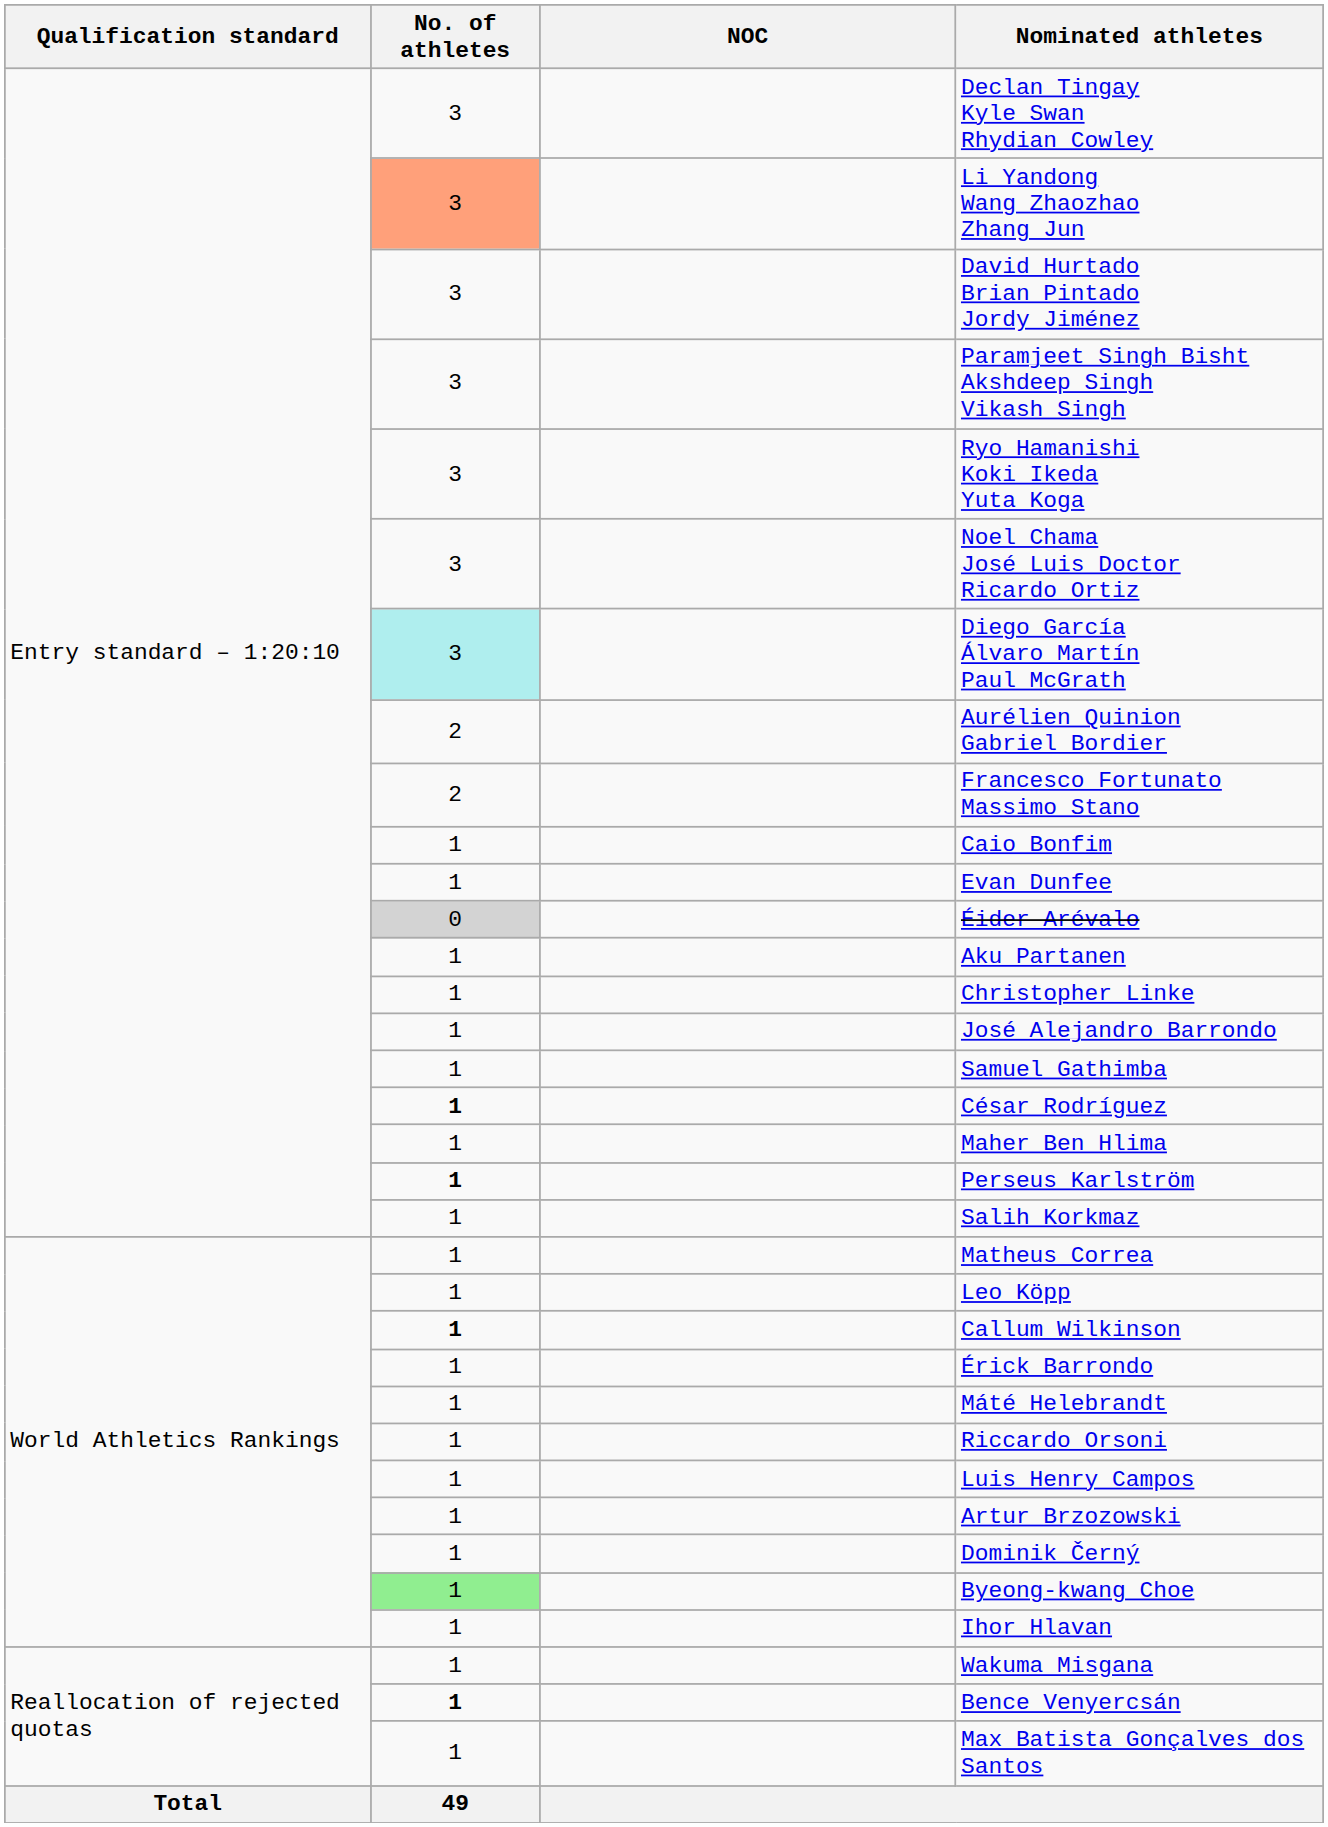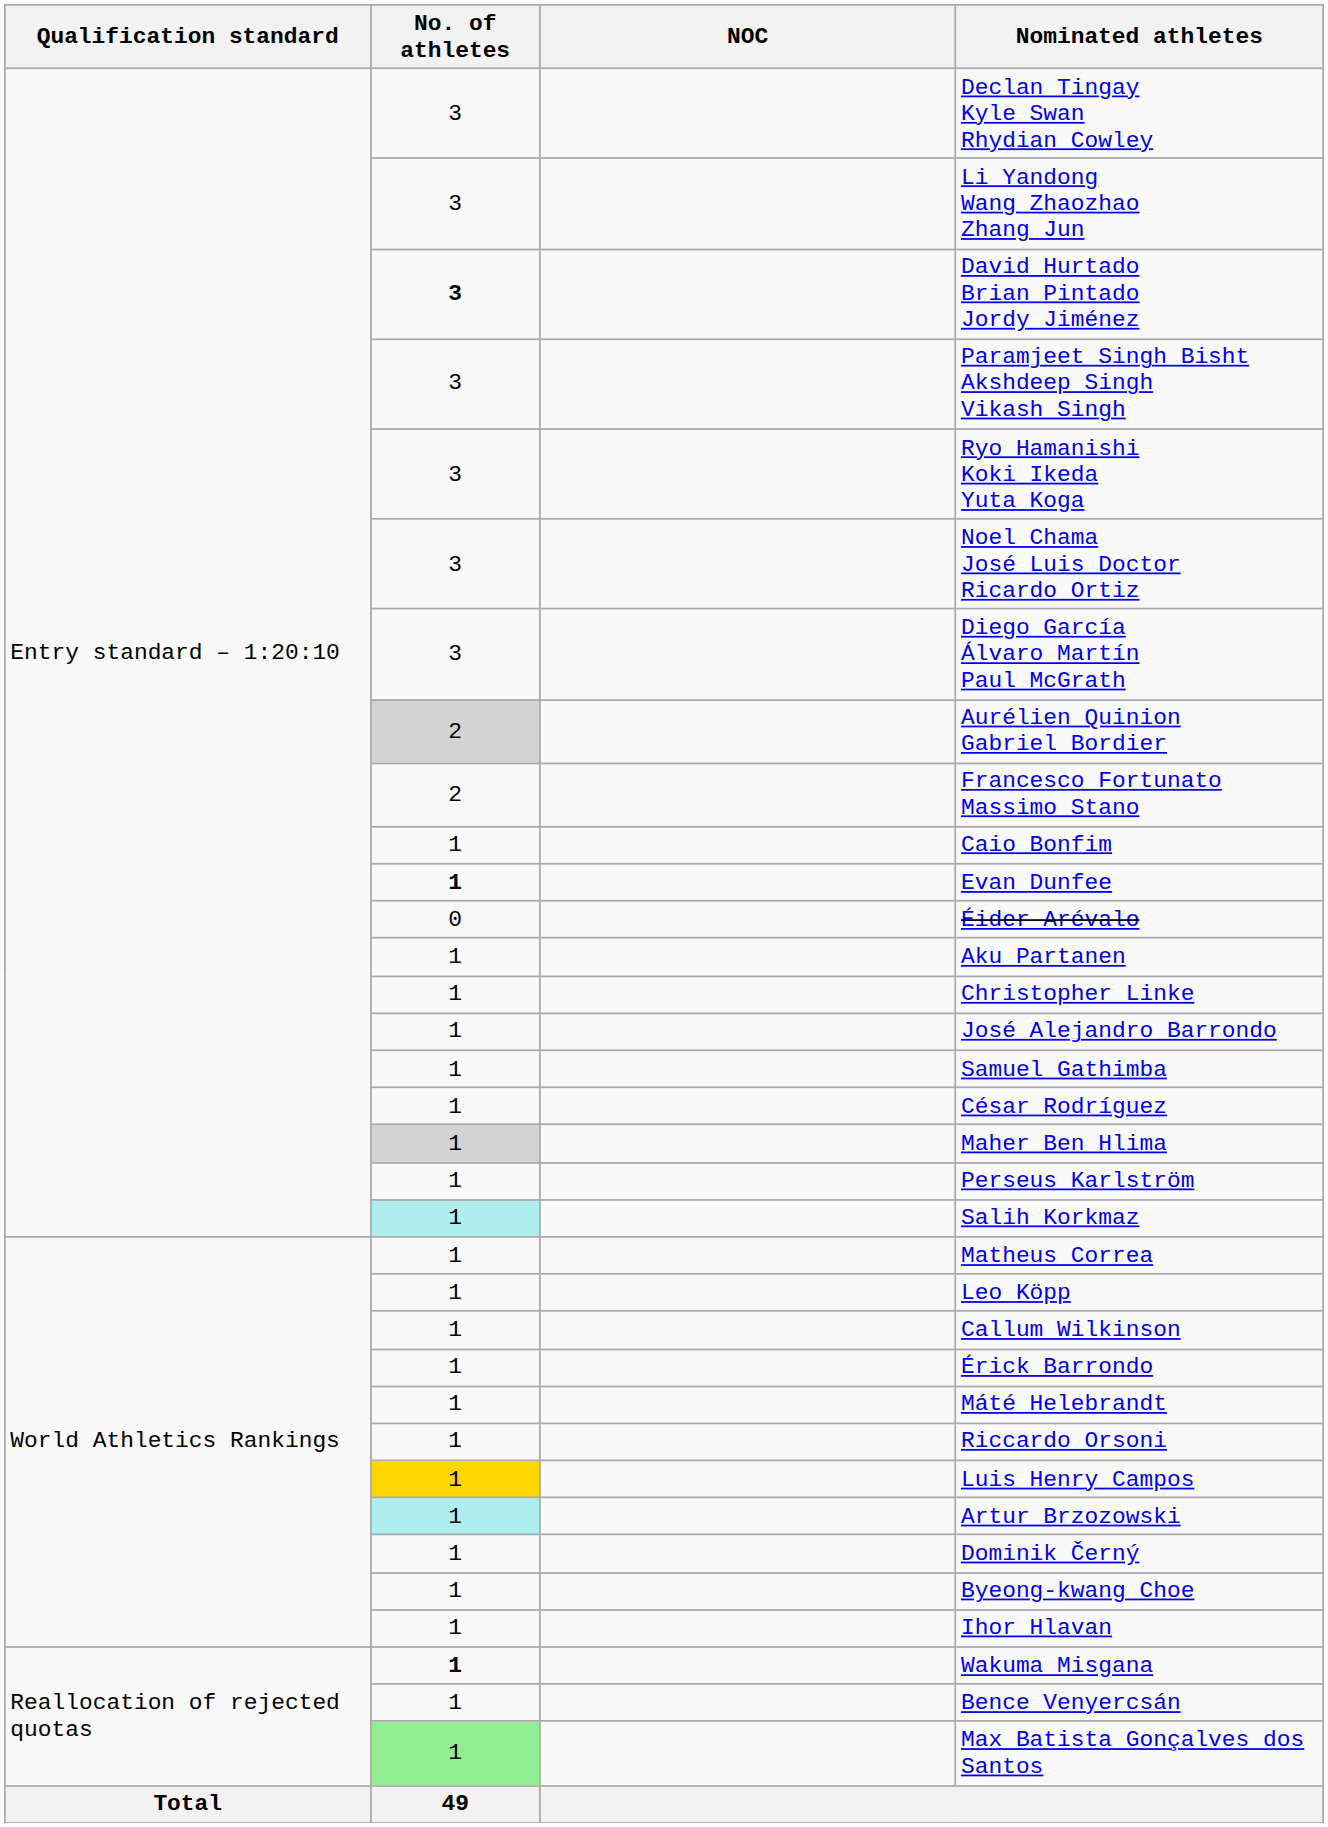(455, 204) lightsalmon background -> (455, 204) no background
(455, 294) normal -> (455, 294) bold
(455, 654) paleturquoise background -> (455, 654) no background
(455, 731) no background -> (455, 731) lightgrey background
(455, 883) normal -> (455, 883) bold
(455, 920) lightgrey background -> (455, 920) no background
(455, 1106) bold -> (455, 1106) normal
(455, 1144) no background -> (455, 1144) lightgrey background
(455, 1181) bold -> (455, 1181) normal
(455, 1218) no background -> (455, 1218) paleturquoise background
(455, 1330) bold -> (455, 1330) normal
(455, 1479) no background -> (455, 1479) gold background
(455, 1516) no background -> (455, 1516) paleturquoise background
(455, 1591) lightgreen background -> (455, 1591) no background
(455, 1666) normal -> (455, 1666) bold
(455, 1703) bold -> (455, 1703) normal
(455, 1753) no background -> (455, 1753) lightgreen background
